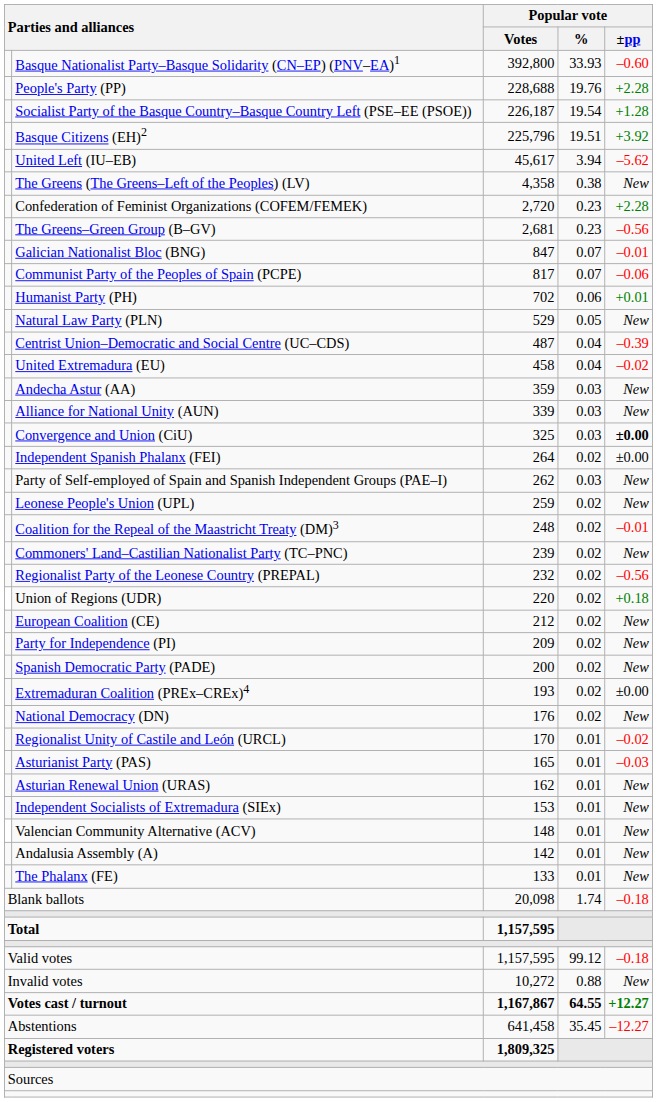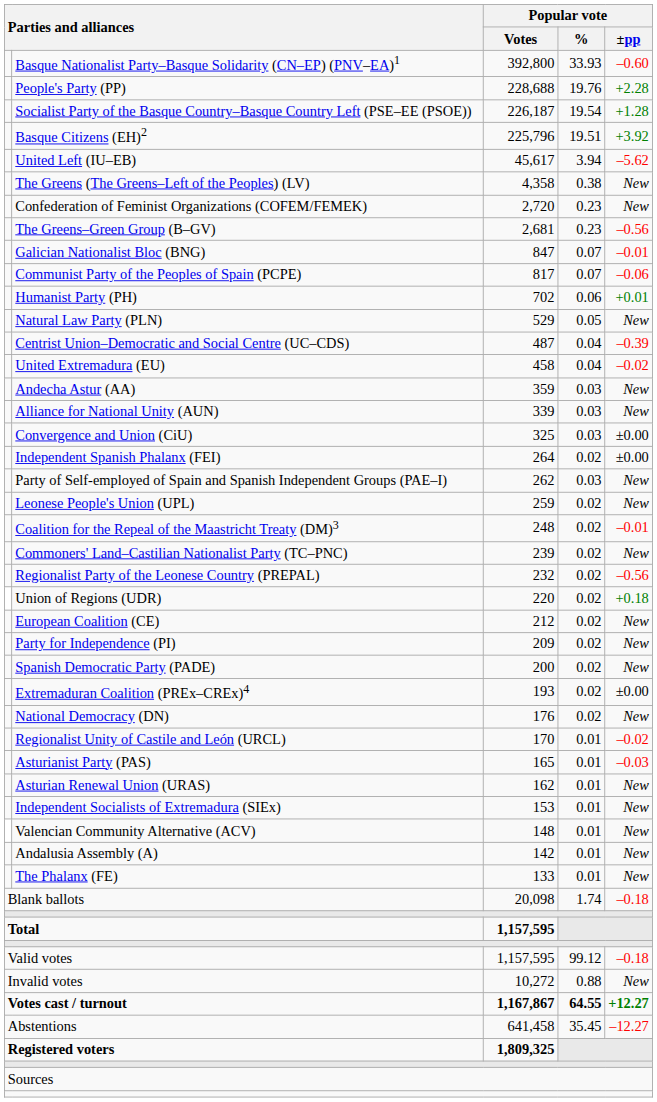(632, 206) +2.28 -> (636, 206) New
(632, 434) bold -> (632, 434) normal
